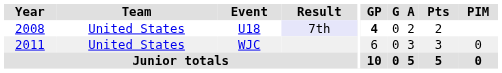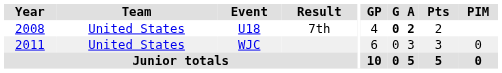(319, 28) lavender background -> (319, 28) no background
(374, 28) bold -> (374, 28) normal
(396, 28) normal -> (396, 28) bold
(411, 28) normal -> (411, 28) bold
